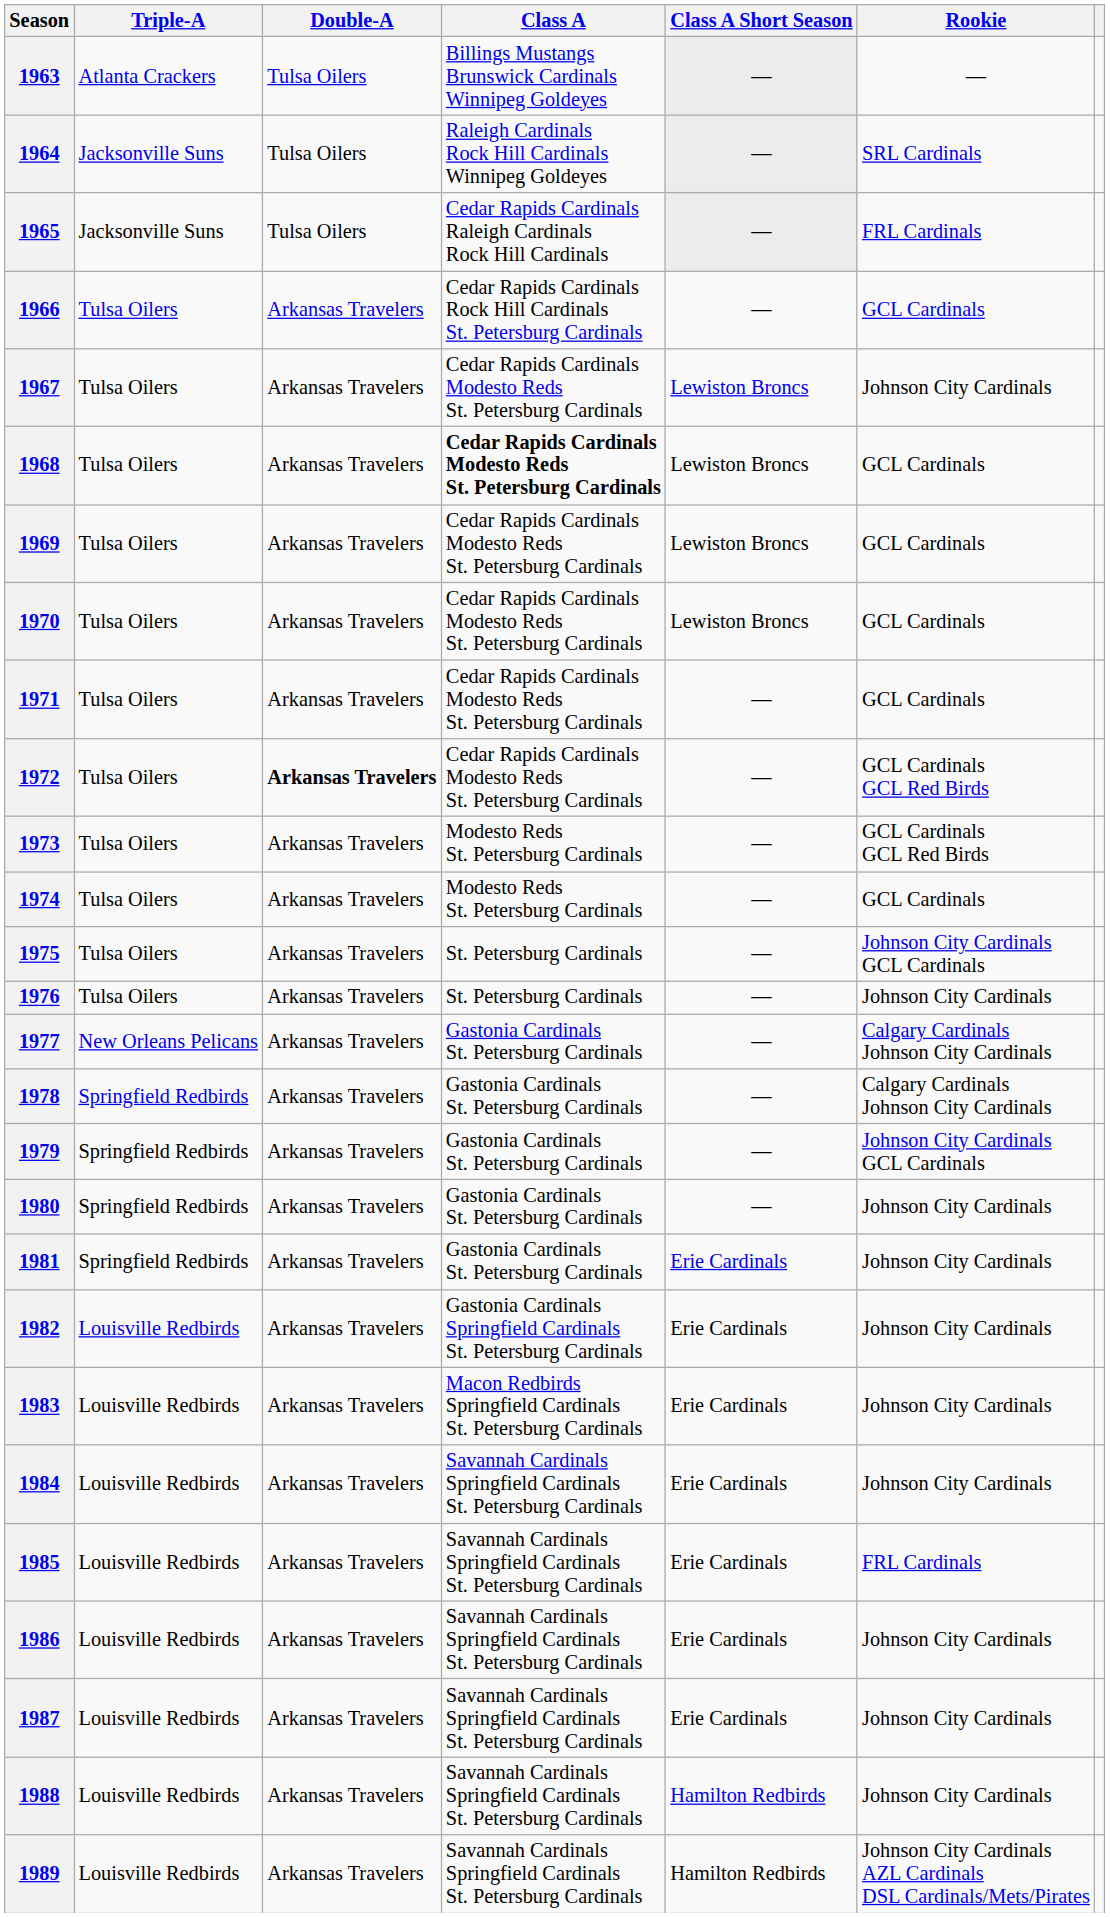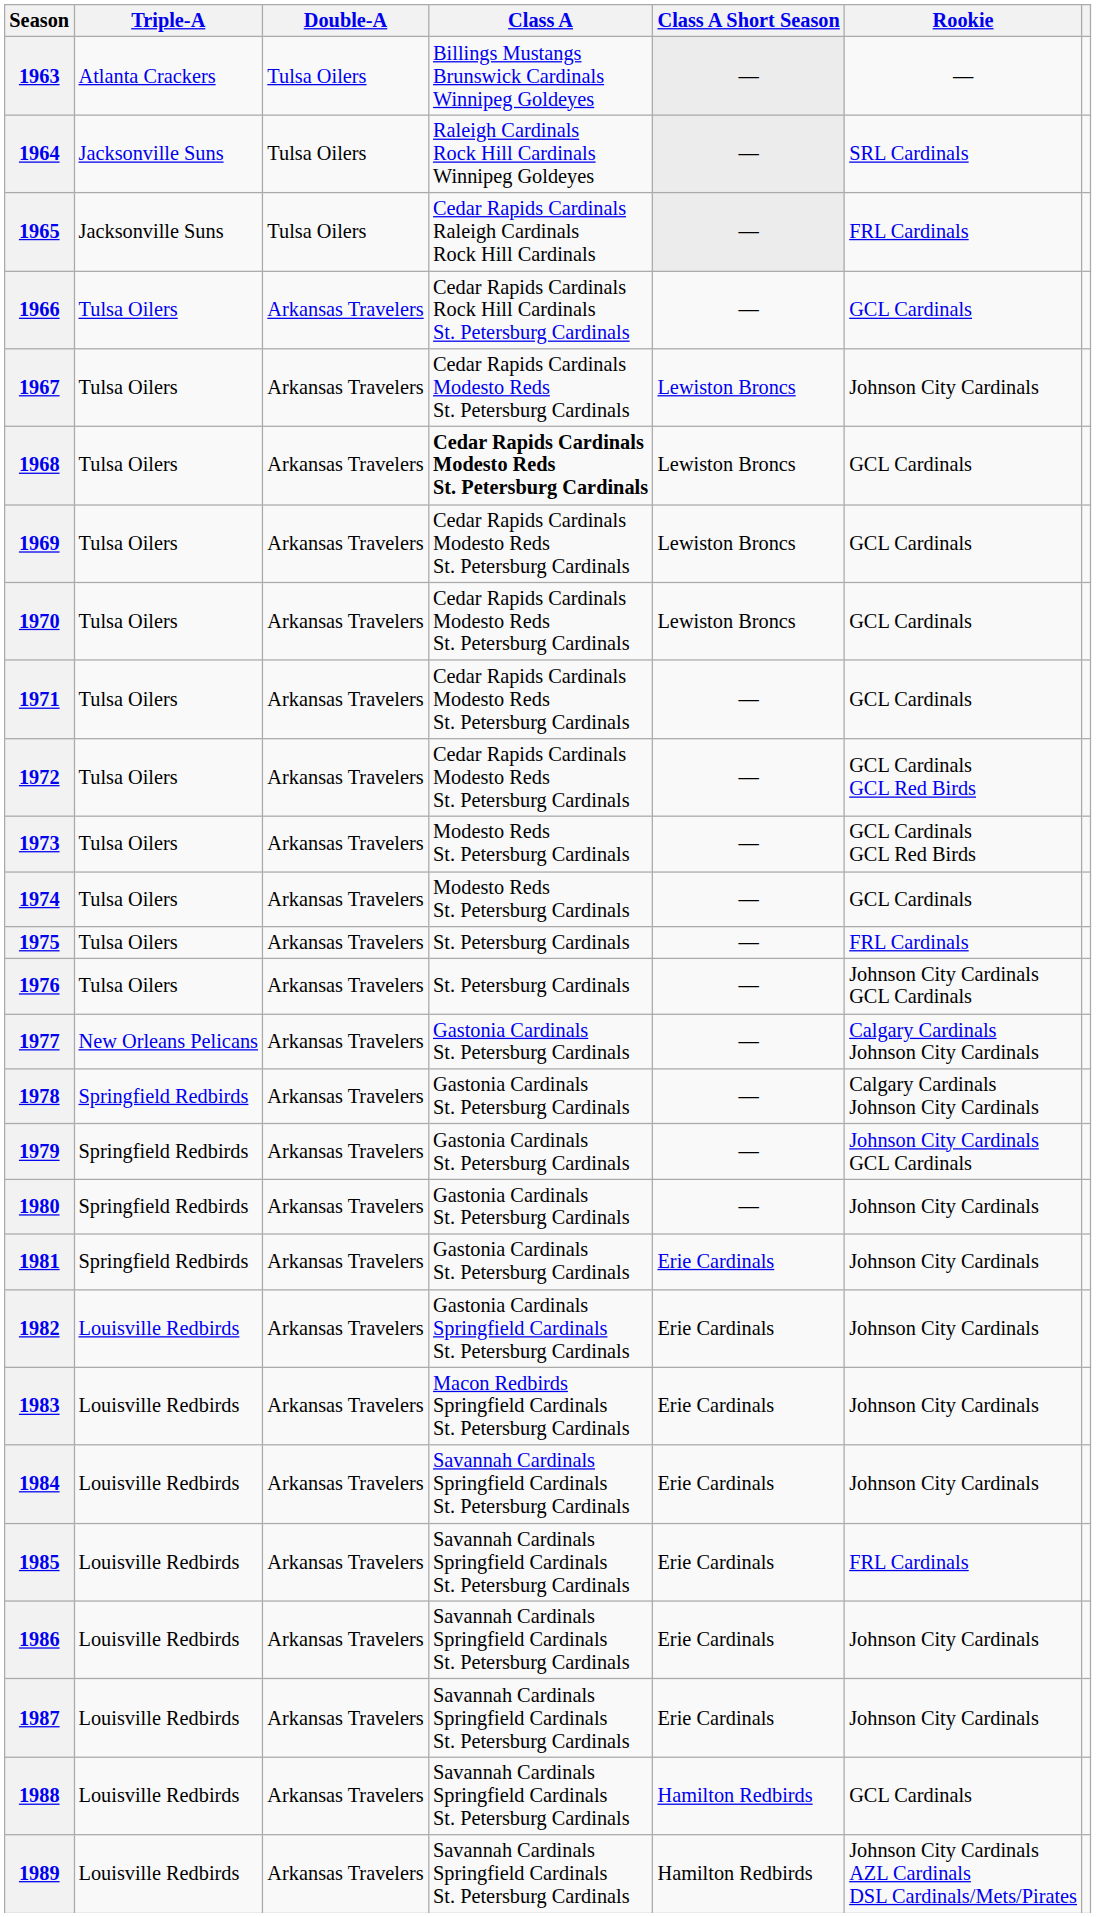(352, 777) bold -> (346, 777) normal
(957, 953) Johnson City Cardinals GCL Cardinals -> (909, 942) FRL Cardinals
(957, 997) Johnson City Cardinals -> (944, 986) Johnson City Cardinals GCL Cardinals
(957, 1795) Johnson City Cardinals -> (911, 1795) GCL Cardinals
